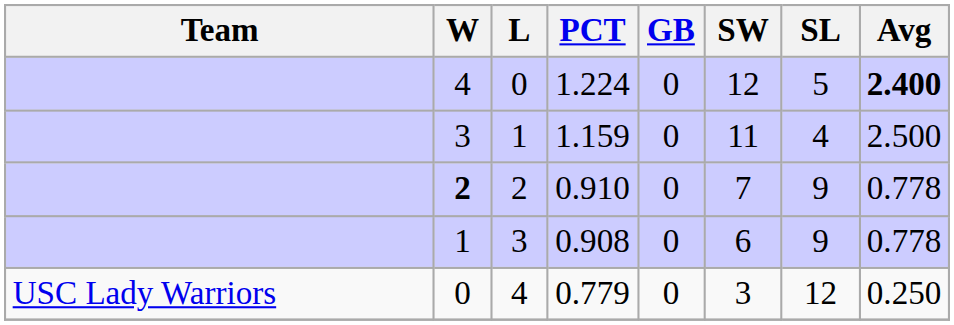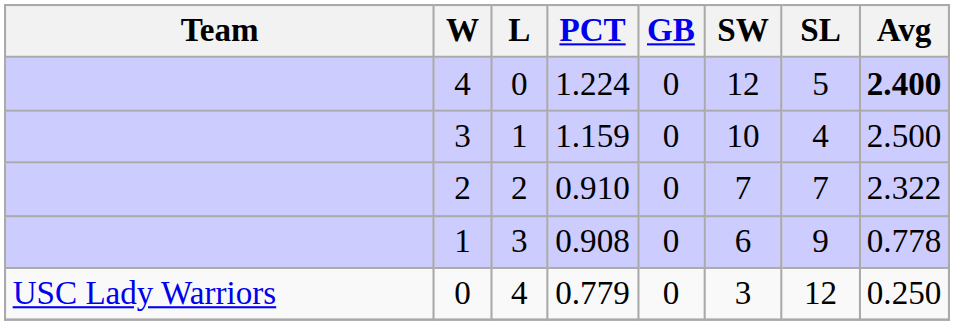(743, 135) 11 -> (743, 135) 10
(463, 188) bold -> (463, 188) normal
(820, 188) 9 -> (820, 188) 7
(904, 188) 0.778 -> (904, 188) 2.322
